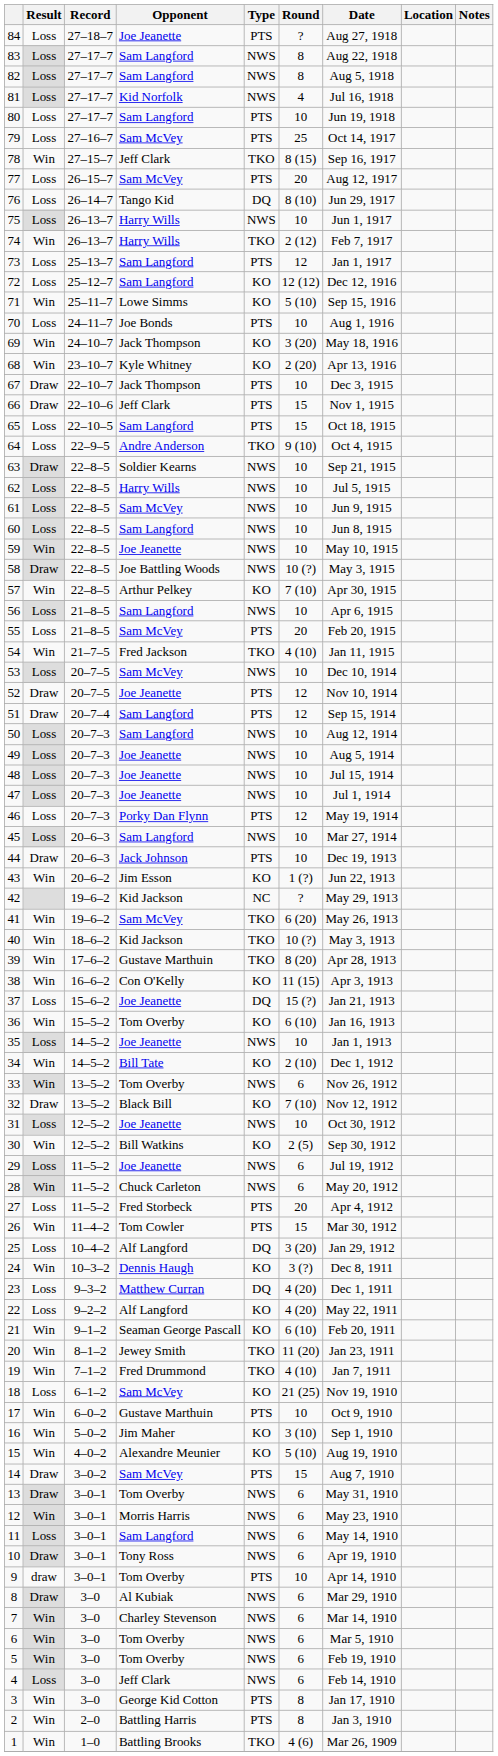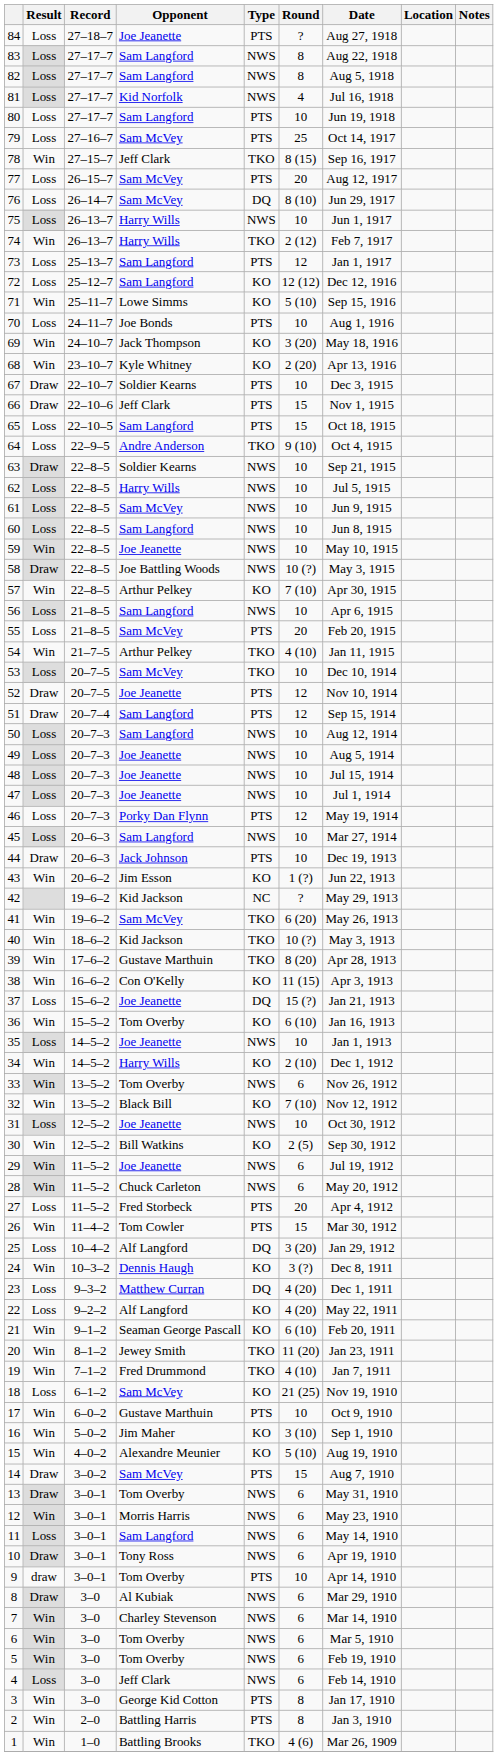(146, 199) Tango Kid -> (151, 199) Sam McVey
(160, 384) Jack Thompson -> (158, 384) Soldier Kearns
(153, 651) Fred Jackson -> (155, 651) Arthur Pelkey
(261, 672) NWS -> (261, 672) TKO
(141, 1063) Bill Tate -> (149, 1063) Harry Wills
(44, 1104) Draw -> (44, 1104) Win
(44, 1165) Loss -> (44, 1165) Win
